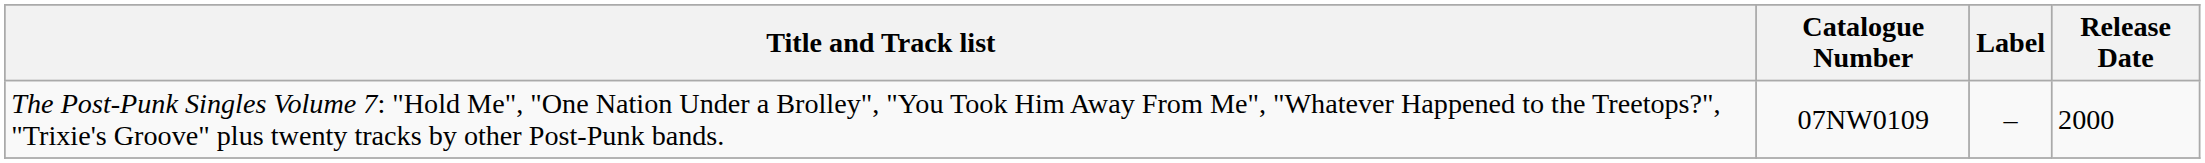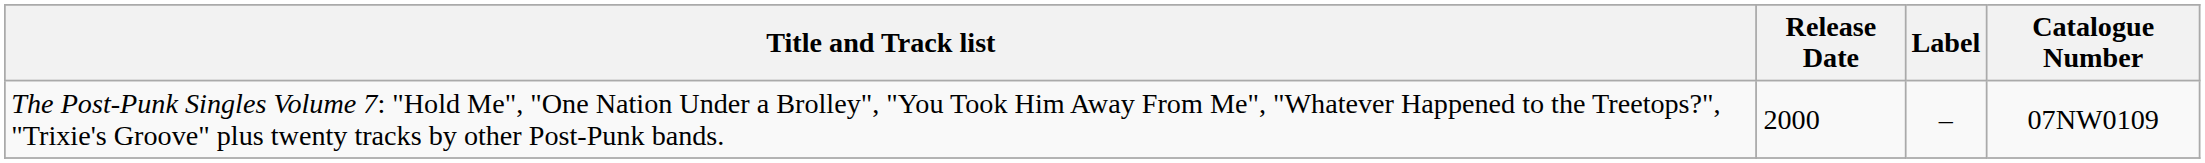columns swapped: (2126, 42) <-> (1863, 42)
